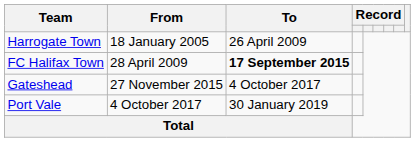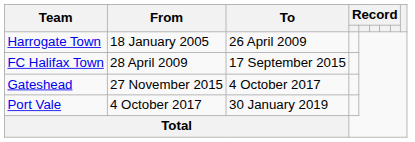(289, 63) bold -> (287, 63) normal
